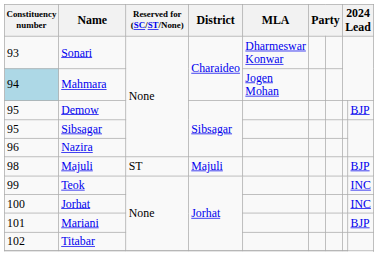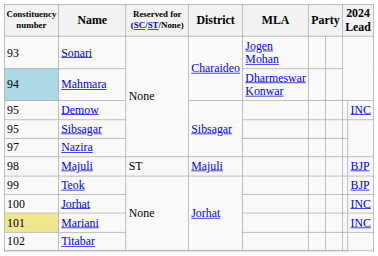(276, 52) Dharmeswar Konwar -> (262, 52) Jogen Mohan
(262, 84) Jogen Mohan -> (276, 84) Dharmeswar Konwar
(360, 110) BJP -> (361, 110) INC
(13, 147) 96 -> (13, 147) 97
(361, 185) INC -> (360, 185) BJP
(16, 222) no background -> (16, 222) khaki background
(360, 222) BJP -> (361, 222) INC
